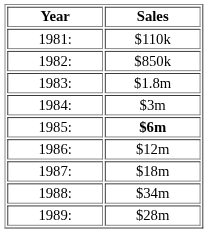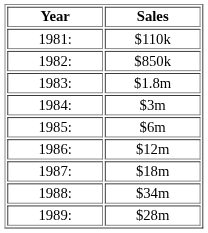(153, 127) bold -> (153, 127) normal
